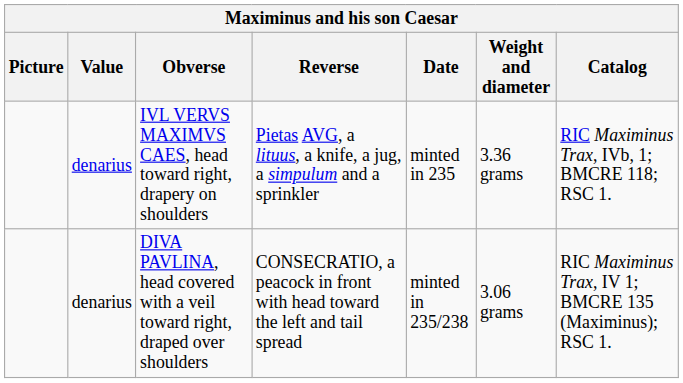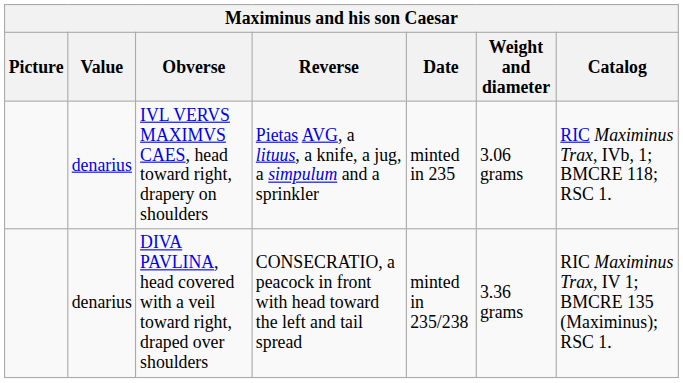(502, 164) 3.36 grams -> (502, 164) 3.06 grams
(502, 302) 3.06 grams -> (502, 302) 3.36 grams
